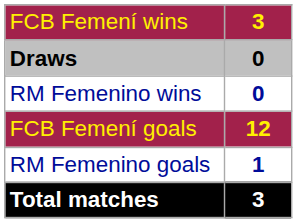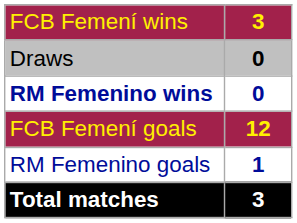(43, 57) bold -> (42, 57) normal
(106, 93) normal -> (111, 93) bold
